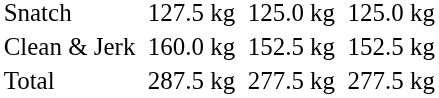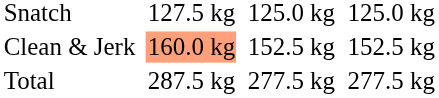(192, 46) no background -> (192, 46) lightsalmon background
